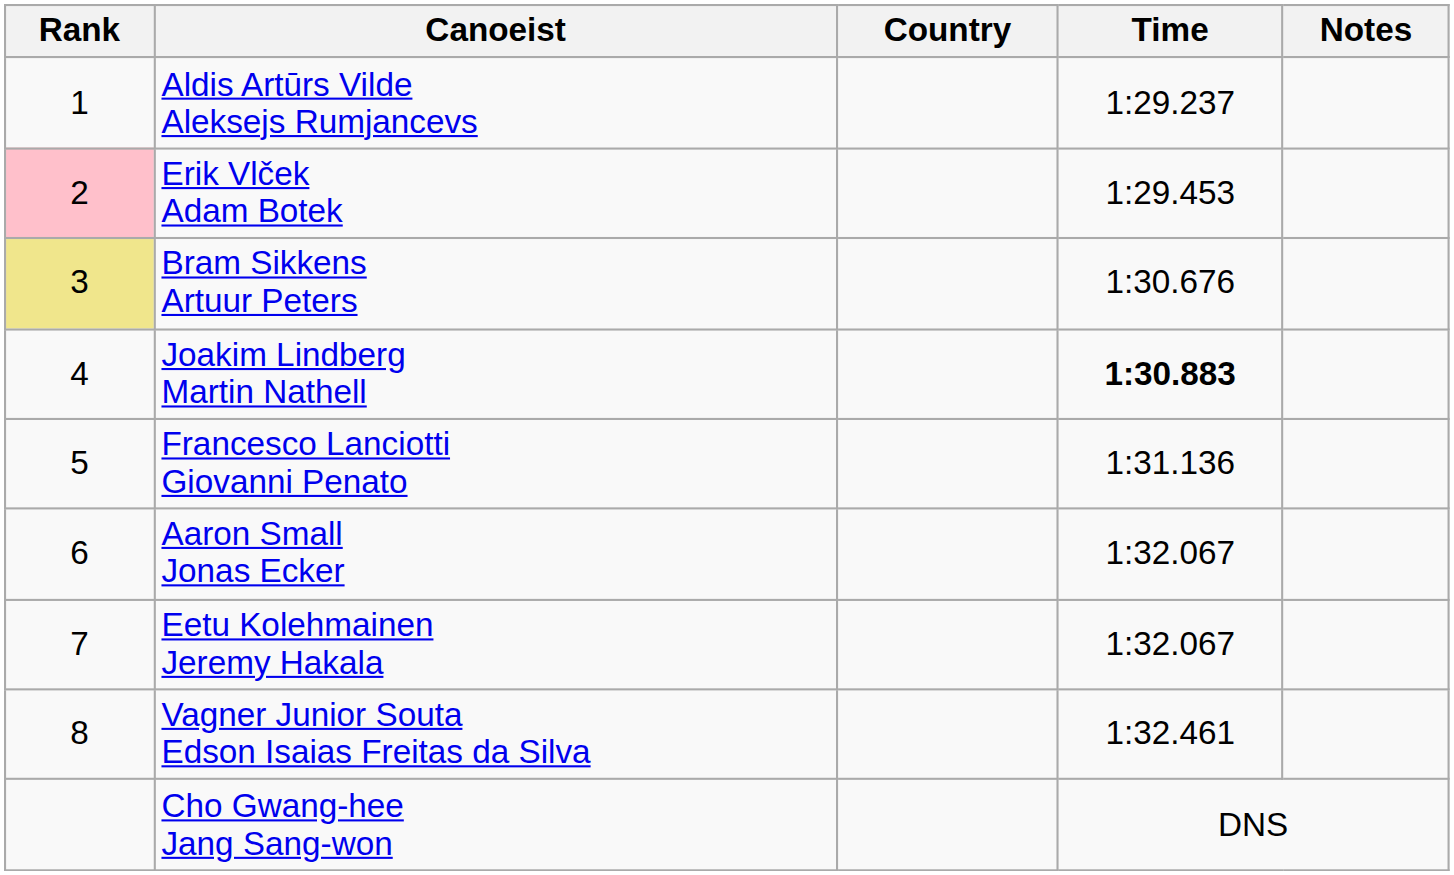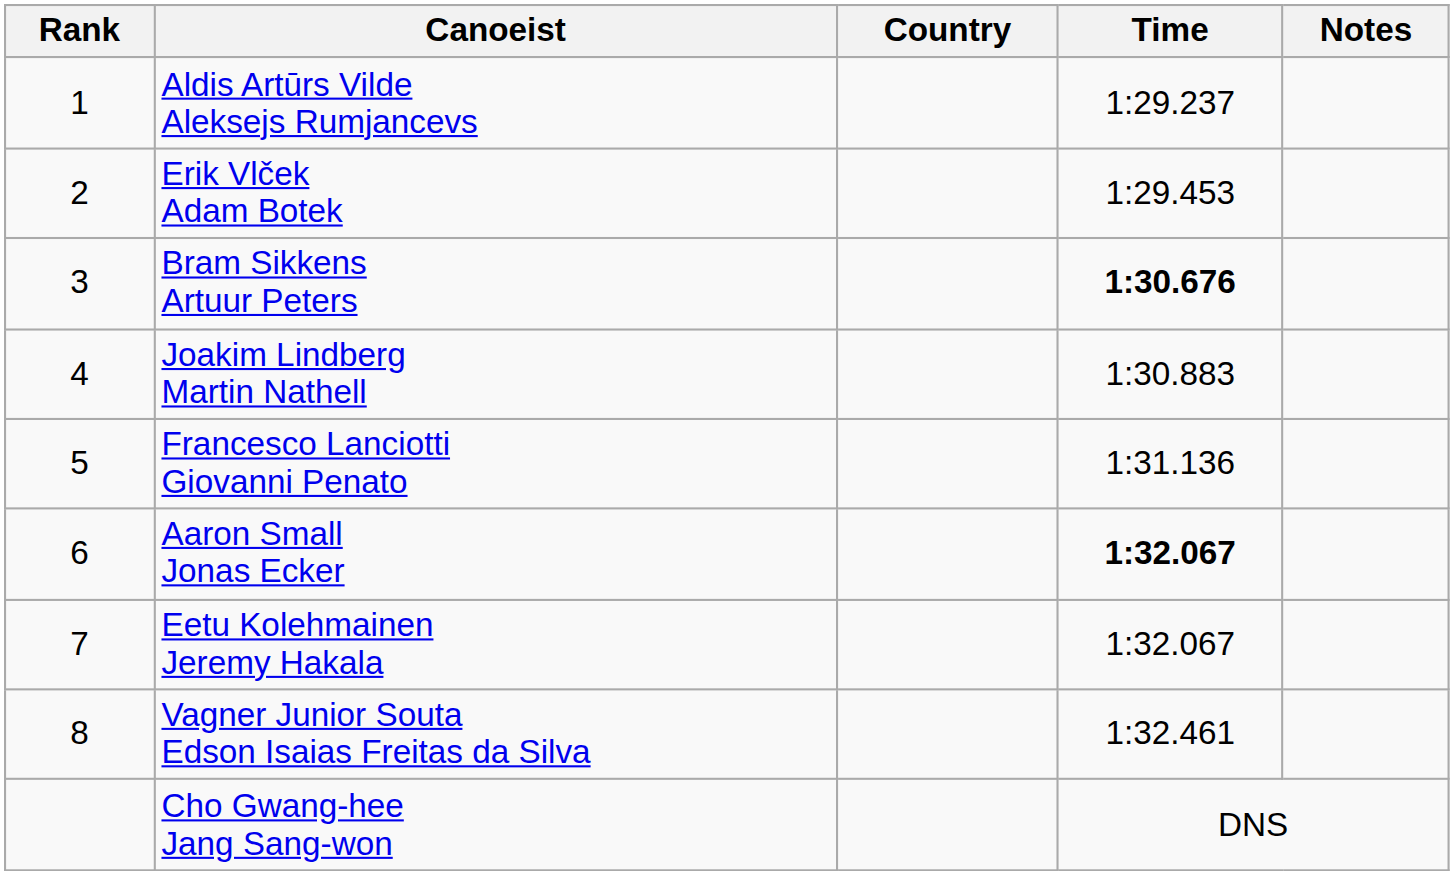(79, 192) pink background -> (79, 192) no background
(79, 282) khaki background -> (79, 282) no background
(1170, 282) normal -> (1170, 282) bold
(1170, 373) bold -> (1170, 373) normal
(1170, 553) normal -> (1170, 553) bold
